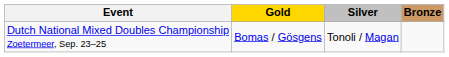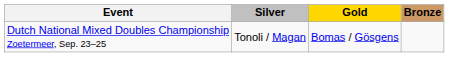columns swapped: (278, 13) <-> (363, 13)
